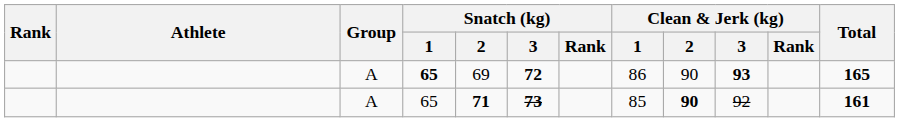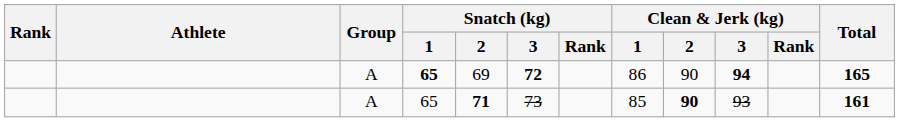(742, 74) 93 -> (742, 74) 94
(533, 102) bold -> (533, 102) normal
(742, 102) 92 -> (742, 102) 93
